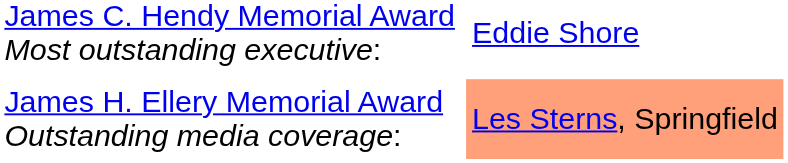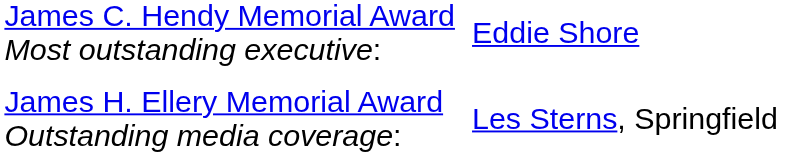(625, 118) lightsalmon background -> (625, 118) no background
